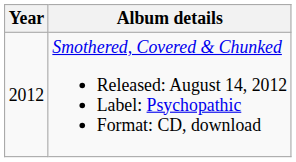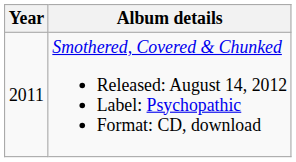(26, 94) 2012 -> (26, 94) 2011
